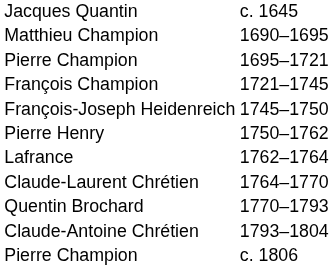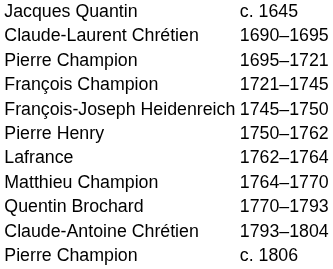(81, 35) Matthieu Champion -> (102, 35) Claude-Laurent Chrétien
(102, 182) Claude-Laurent Chrétien -> (81, 182) Matthieu Champion
